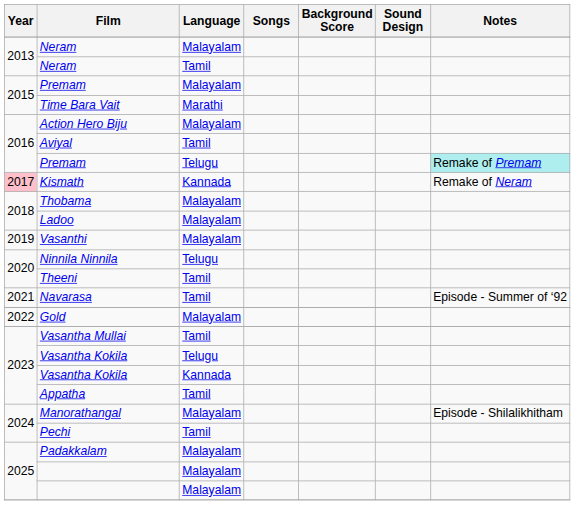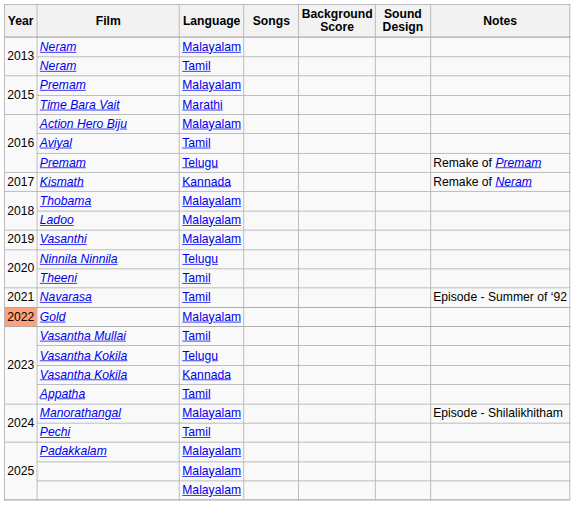(487, 162) paleturquoise background -> (487, 162) no background
(21, 182) pink background -> (21, 182) no background
(21, 317) no background -> (21, 317) lightsalmon background
